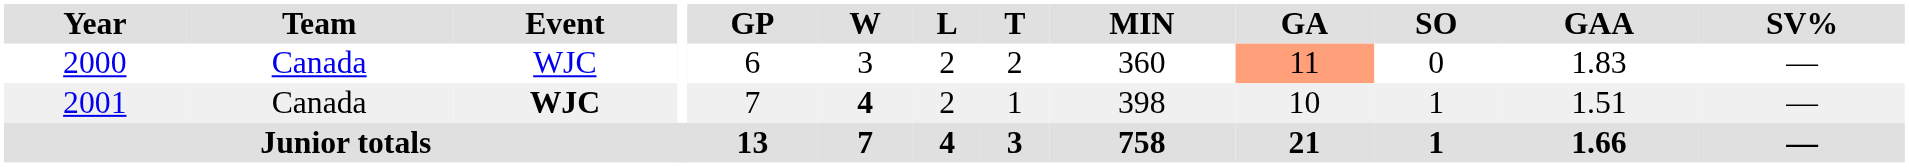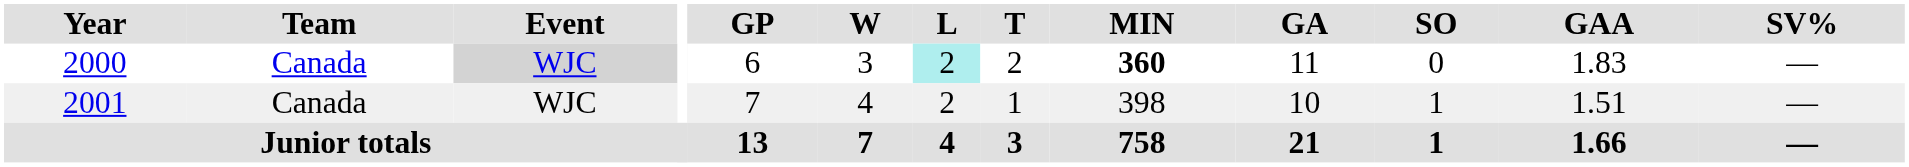(565, 62) no background -> (565, 62) lightgrey background
(947, 62) no background -> (947, 62) paleturquoise background
(1142, 62) normal -> (1142, 62) bold
(1304, 62) lightsalmon background -> (1304, 62) no background
(565, 102) bold -> (565, 102) normal
(865, 102) bold -> (865, 102) normal
